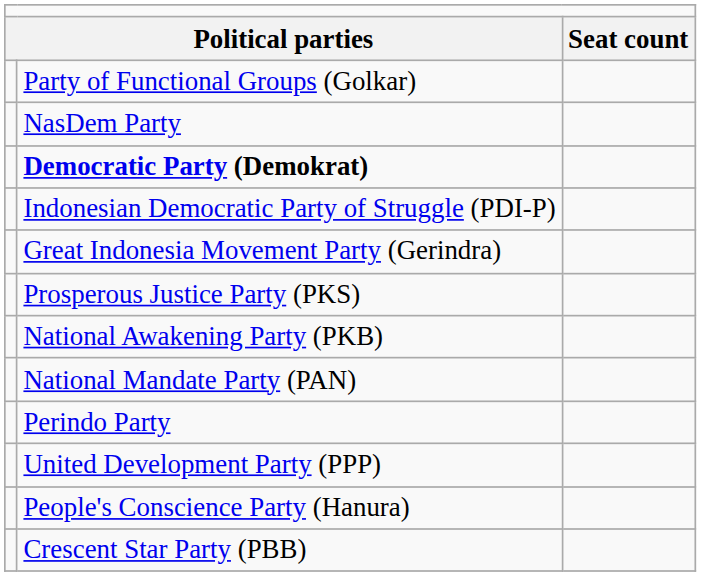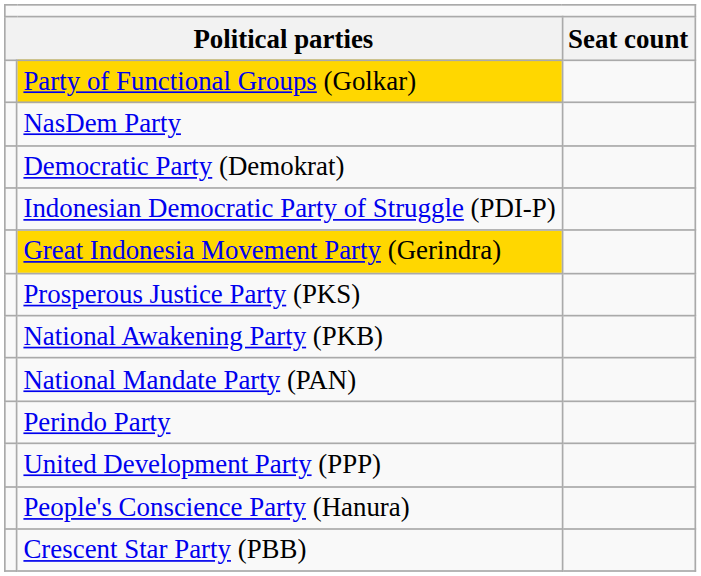(220, 80) no background -> (220, 80) gold background
(196, 166) bold -> (184, 166) normal
(262, 251) no background -> (262, 251) gold background
